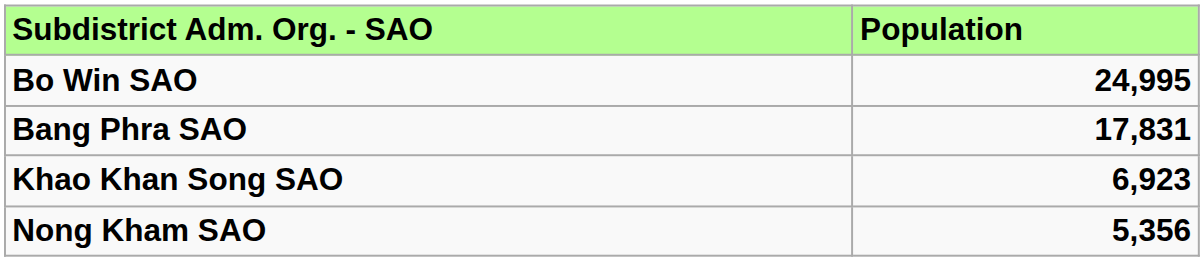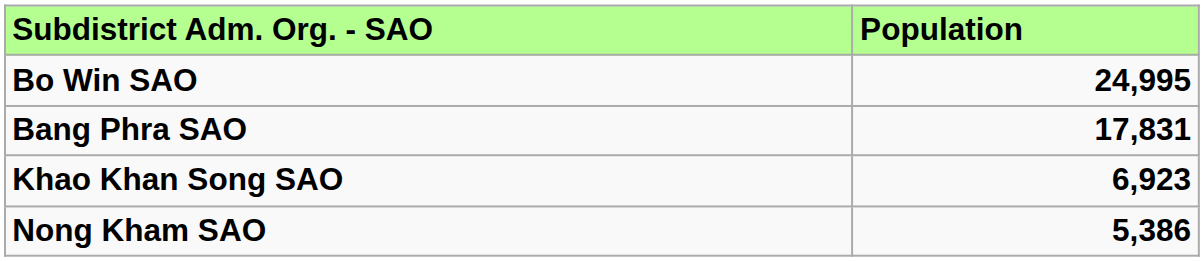(1152, 229) 5,356 -> (1152, 229) 5,386
